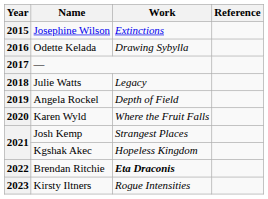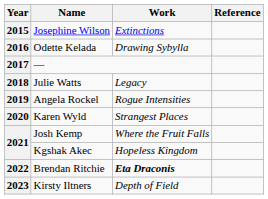(147, 99) Depth of Field -> (153, 99) Rogue Intensities
(162, 116) Where the Fruit Falls -> (151, 116) Strangest Places
(151, 133) Strangest Places -> (162, 133) Where the Fruit Falls
(153, 185) Rogue Intensities -> (147, 185) Depth of Field
